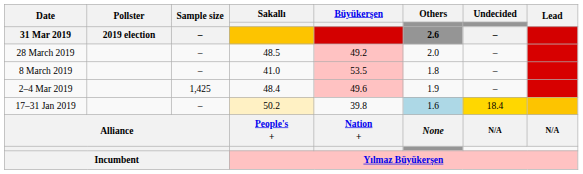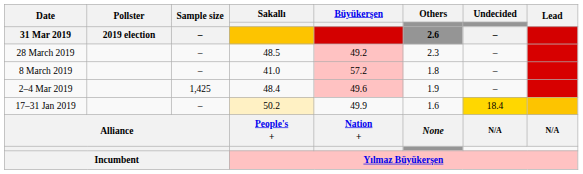(433, 53) 2.0 -> (433, 53) 2.3
(359, 71) 53.5 -> (359, 71) 57.2
(359, 106) 39.8 -> (359, 106) 49.9
(433, 106) lightblue background -> (433, 106) no background
